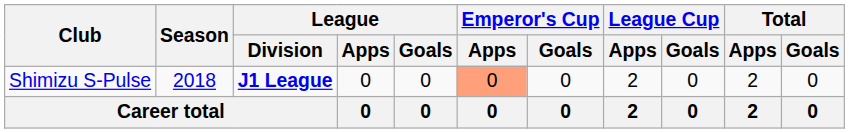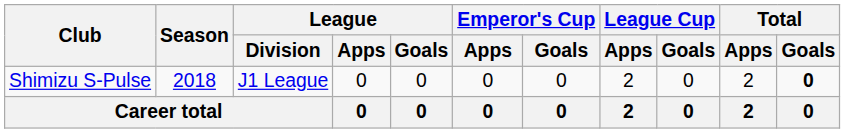(285, 81) bold -> (283, 81) normal
(492, 81) lightsalmon background -> (488, 81) no background
(813, 81) normal -> (808, 81) bold
